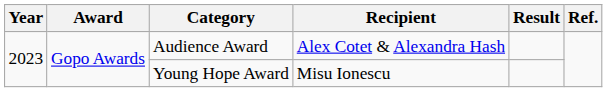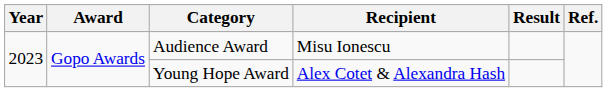(401, 45) Alex Cotet & Alexandra Hash -> (344, 45) Misu Ionescu
(344, 73) Misu Ionescu -> (401, 73) Alex Cotet & Alexandra Hash
